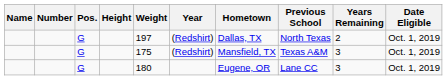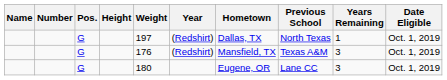(338, 38) 2 -> (338, 38) 1
(144, 53) 175 -> (144, 53) 176
